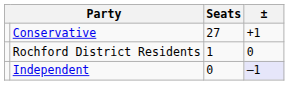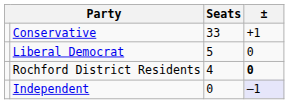(213, 33) 27 -> (213, 33) 33
+ row: (68, 52)
(210, 52) 1 -> (210, 70) 4
(250, 52) normal -> (250, 70) bold
